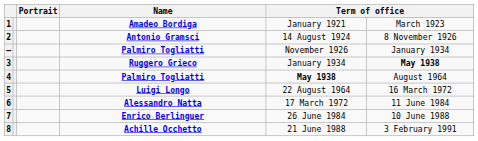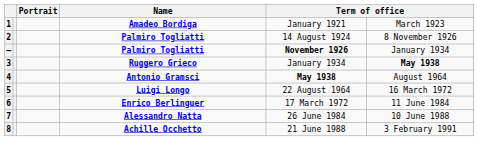(163, 37) Antonio Gramsci -> (163, 37) Palmiro Togliatti
(316, 50) normal -> (316, 50) bold
(163, 77) Palmiro Togliatti -> (163, 77) Antonio Gramsci
(163, 103) Alessandro Natta -> (163, 103) Enrico Berlinguer
(163, 116) Enrico Berlinguer -> (163, 116) Alessandro Natta
